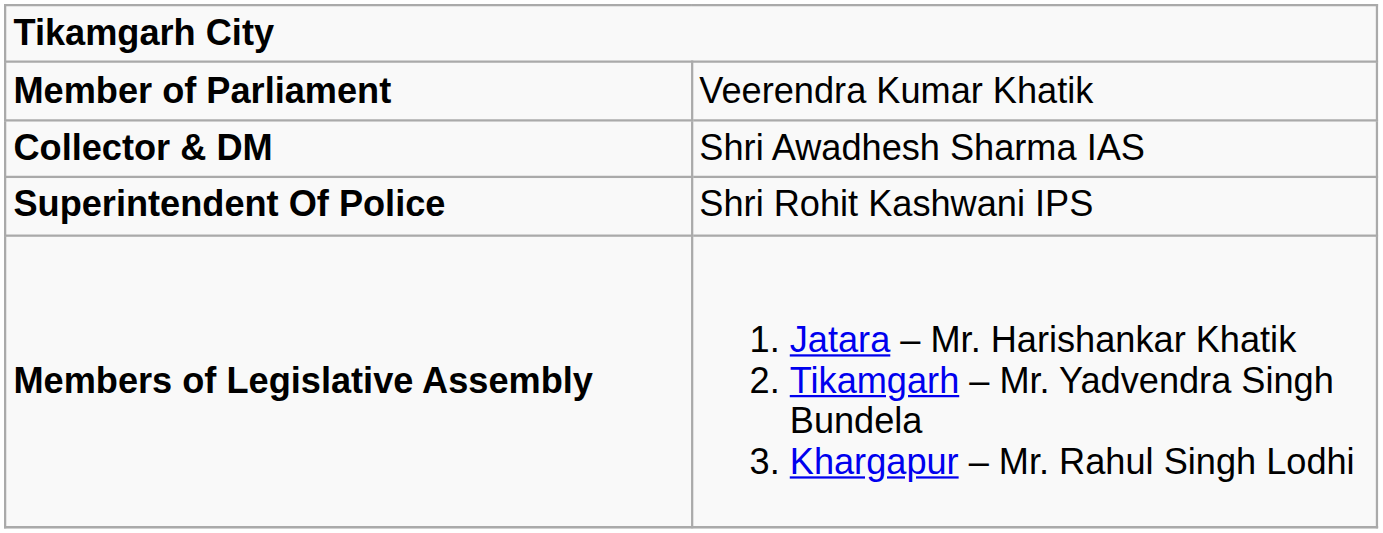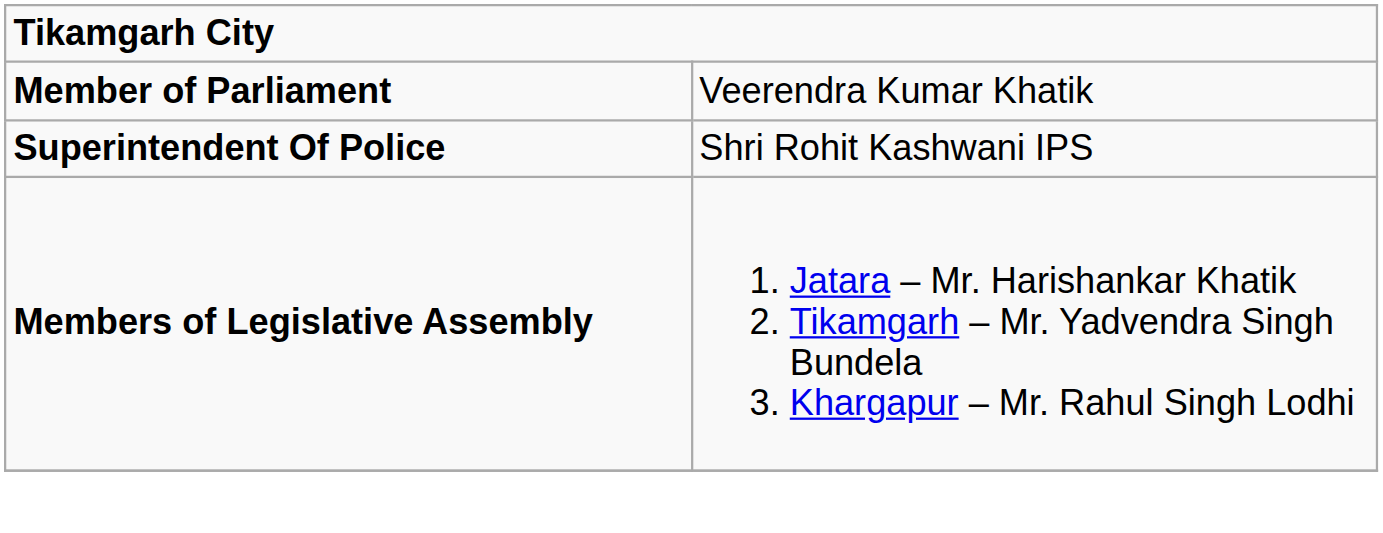- row: (143, 147)
